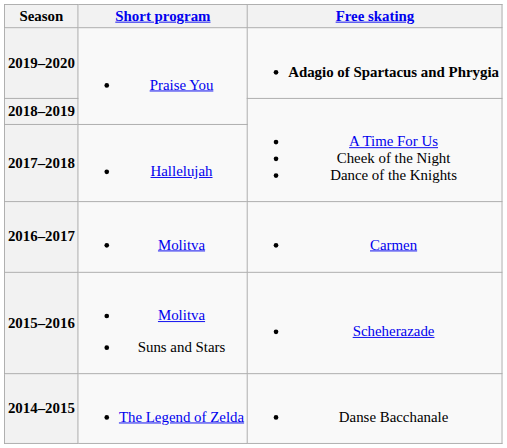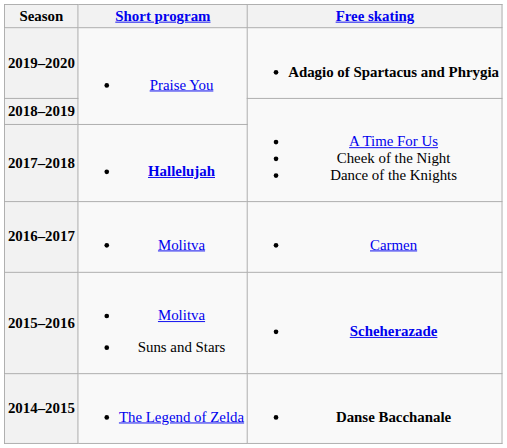(163, 171) normal -> (163, 171) bold
(375, 331) normal -> (375, 331) bold
(375, 417) normal -> (375, 417) bold
